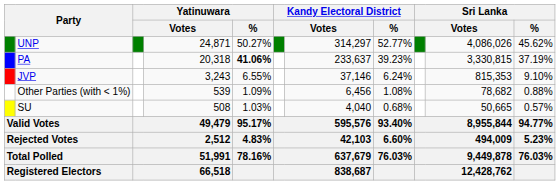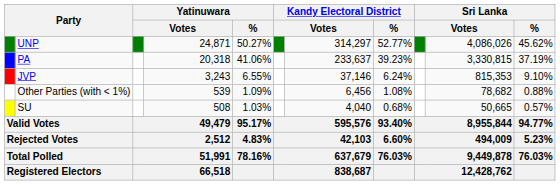(254, 60) bold -> (254, 60) normal
